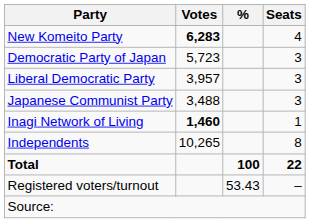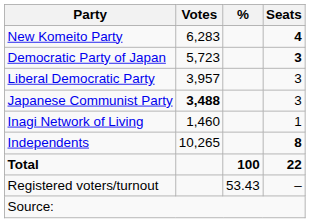(203, 36) bold -> (203, 36) normal
(298, 36) normal -> (298, 36) bold
(298, 57) normal -> (298, 57) bold
(203, 100) normal -> (203, 100) bold
(203, 121) bold -> (203, 121) normal
(298, 143) normal -> (298, 143) bold
